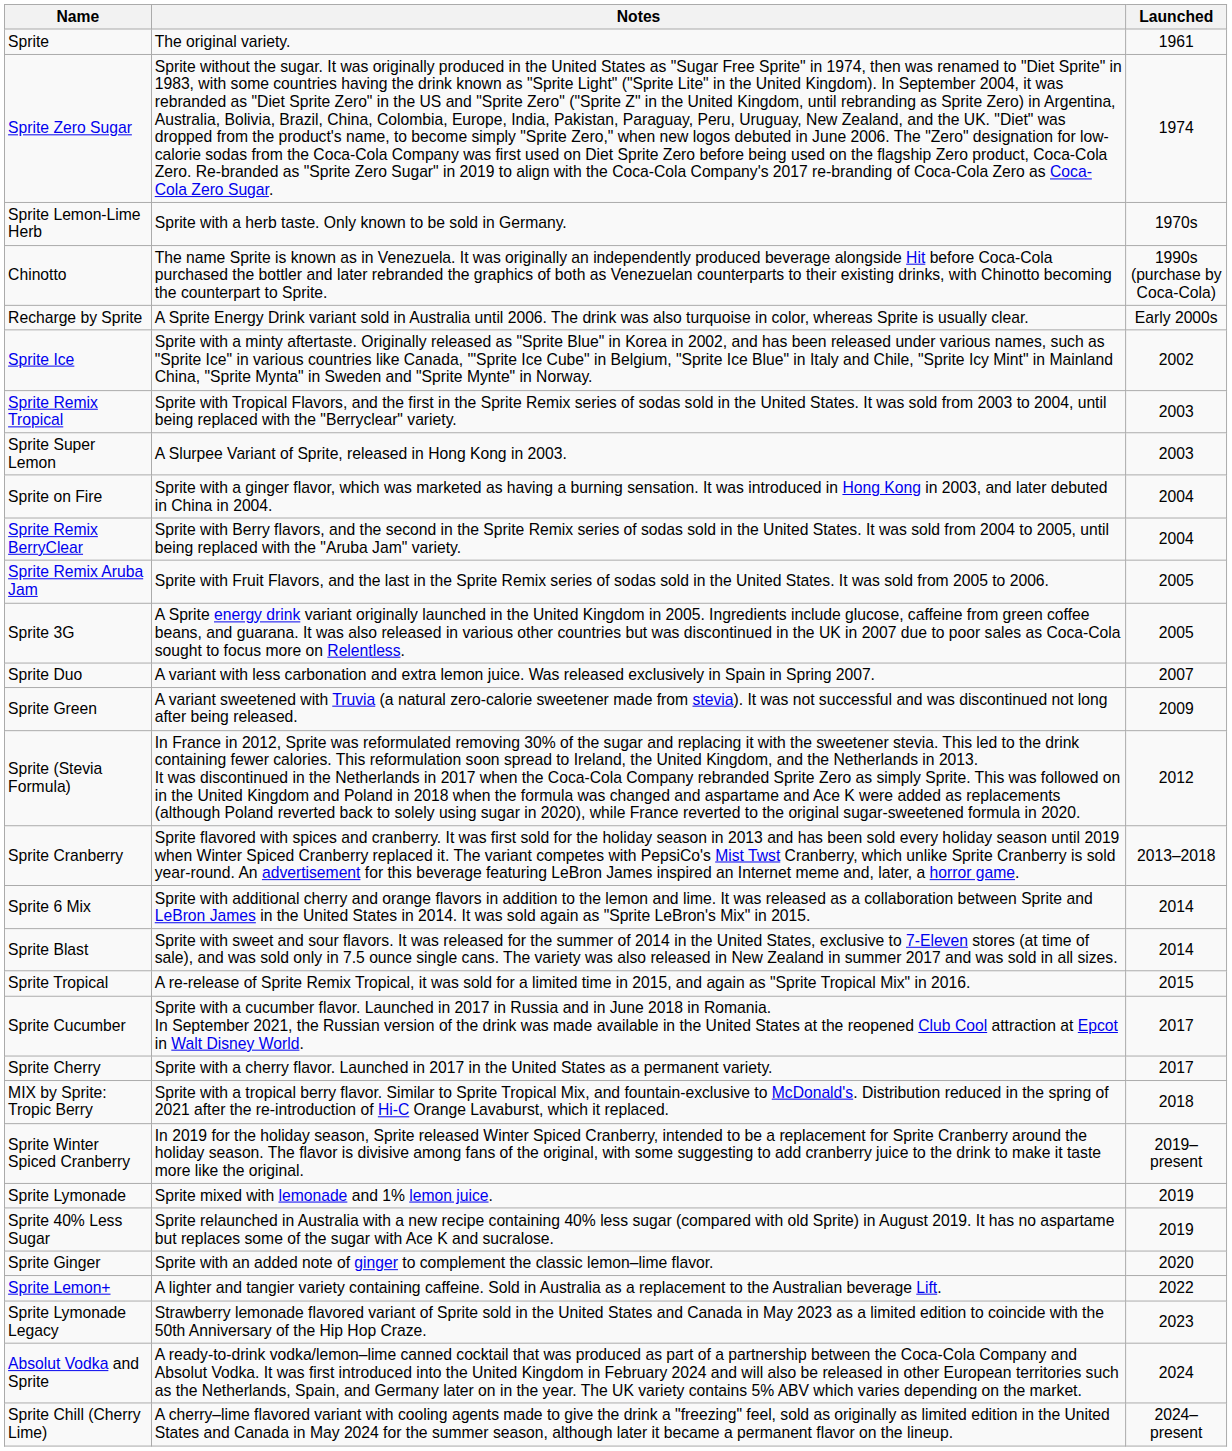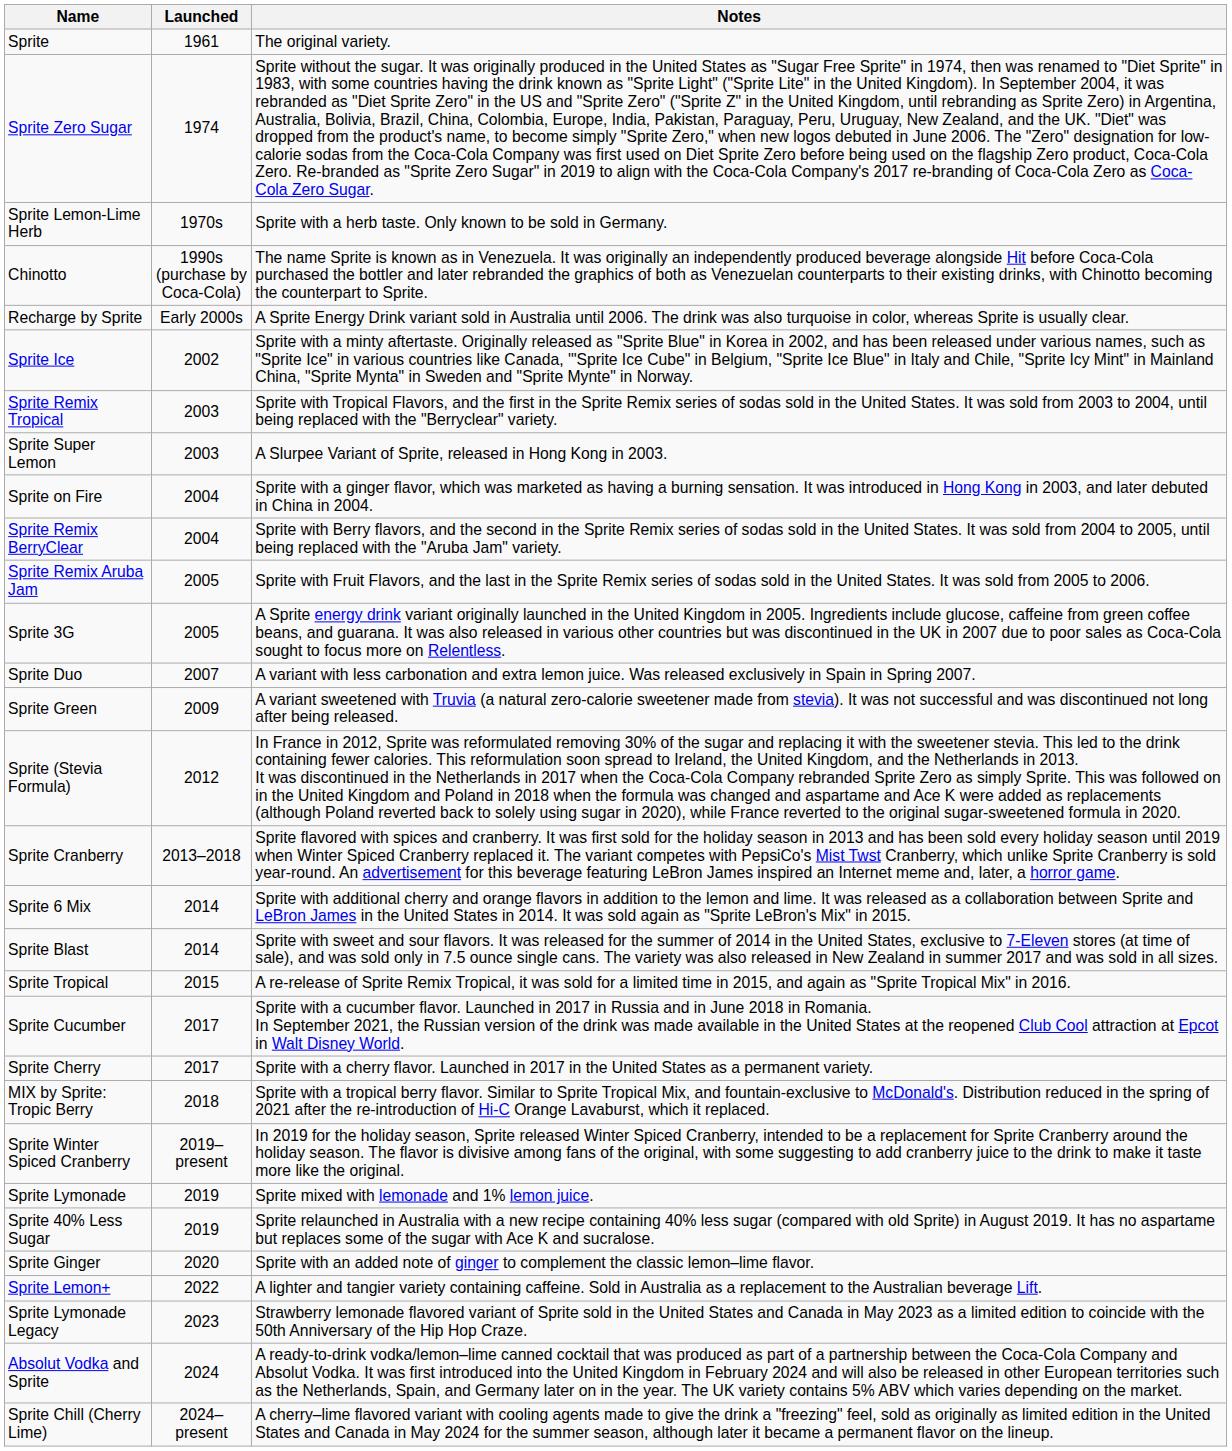columns swapped: (1176, 16) <-> (639, 16)
